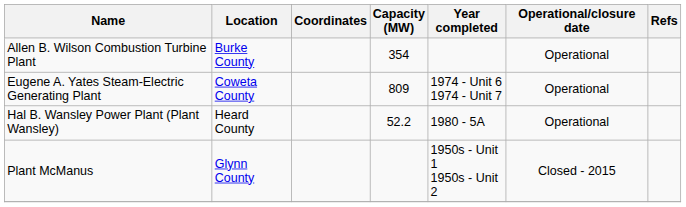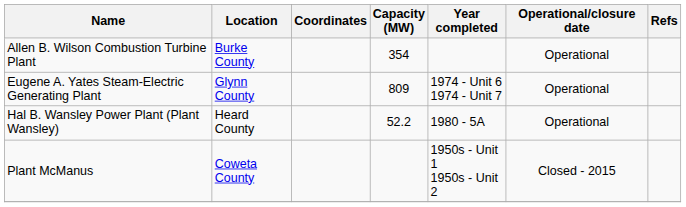(236, 89) Coweta County -> (235, 89) Glynn County
(235, 170) Glynn County -> (236, 170) Coweta County
